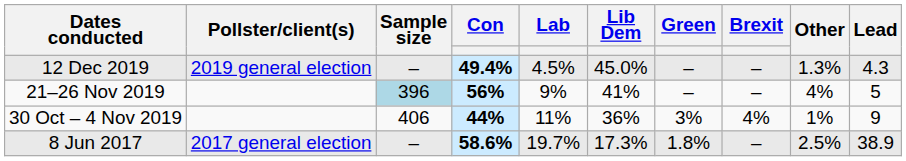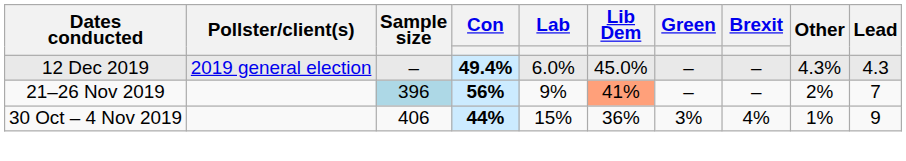(553, 67) 4.5% -> (553, 67) 6.0%
(820, 67) 1.3% -> (820, 67) 4.3%
(621, 92) no background -> (621, 92) lightsalmon background
(820, 92) 4% -> (820, 92) 2%
(876, 92) 5 -> (876, 92) 7
(553, 118) 11% -> (553, 118) 15%
- row: (96, 143)
